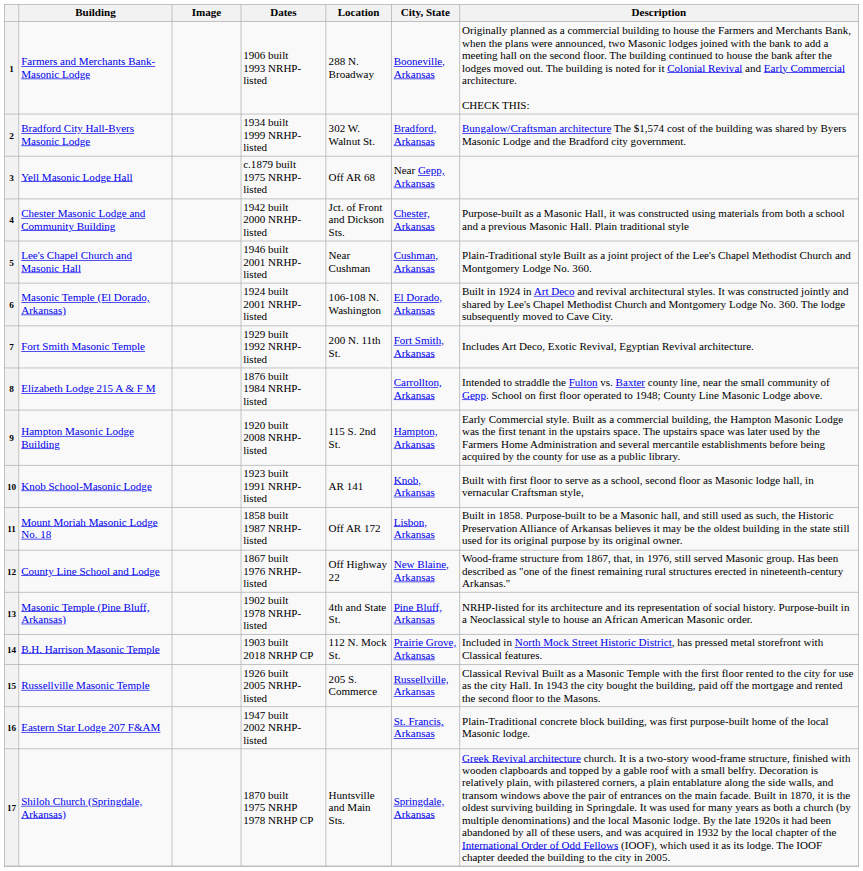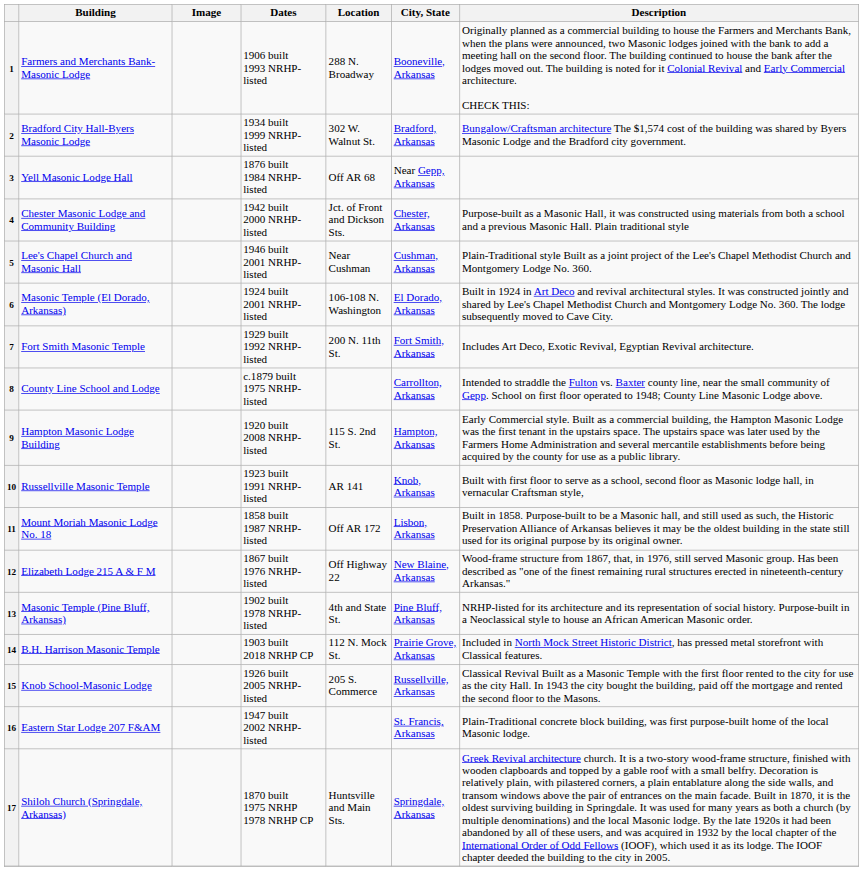(272, 177) c.1879 built 1975 NRHP-listed -> (272, 177) 1876 built 1984 NRHP-listed
(88, 389) Elizabeth Lodge 215 A & F M -> (90, 389) County Line School and Lodge
(272, 389) 1876 built 1984 NRHP-listed -> (272, 389) c.1879 built 1975 NRHP-listed
(86, 486) Knob School-Masonic Lodge -> (85, 486) Russellville Masonic Temple
(90, 571) County Line School and Lodge -> (88, 571) Elizabeth Lodge 215 A & F M
(85, 685) Russellville Masonic Temple -> (86, 685) Knob School-Masonic Lodge
